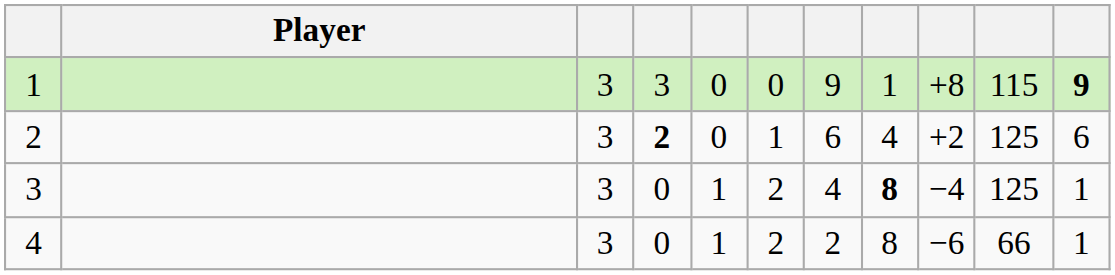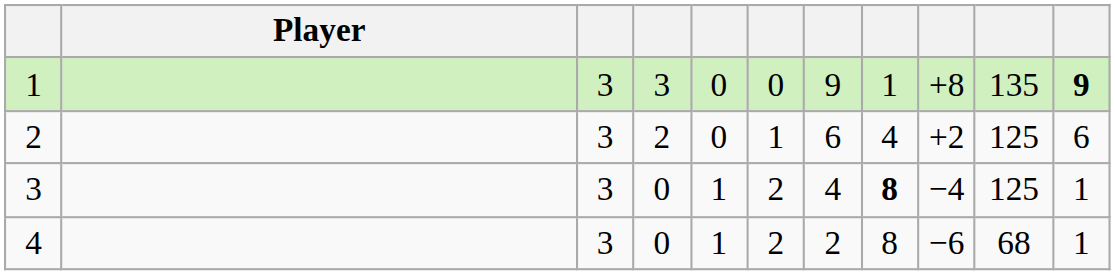(1014, 83) 115 -> (1014, 83) 135
(662, 136) bold -> (662, 136) normal
(1014, 242) 66 -> (1014, 242) 68
